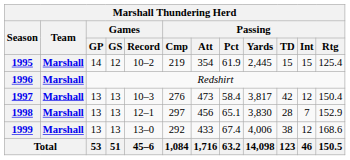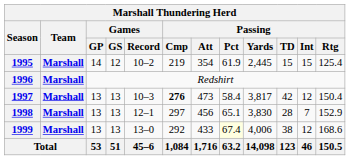(177, 96) normal -> (177, 96) bold
(231, 130) no background -> (231, 130) lightyellow background
